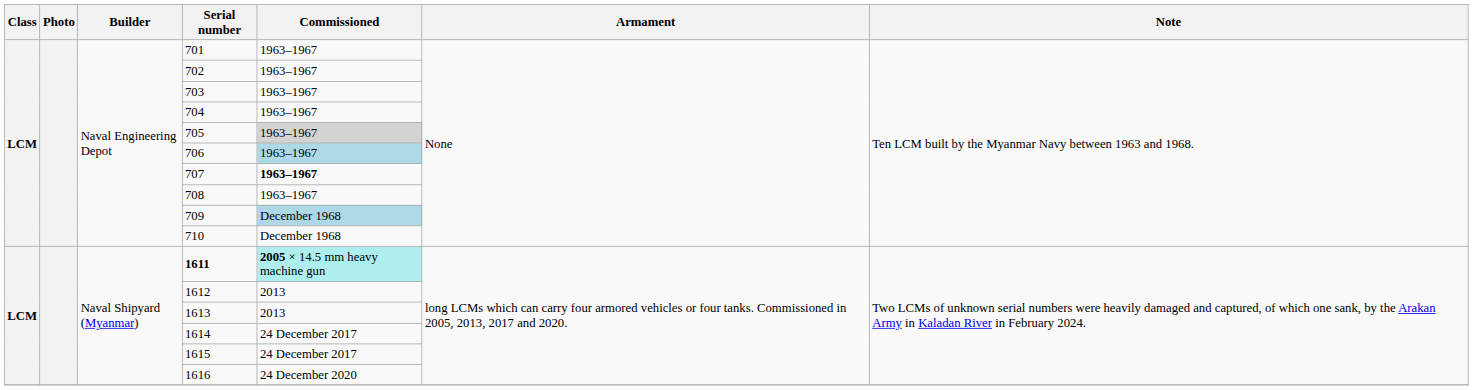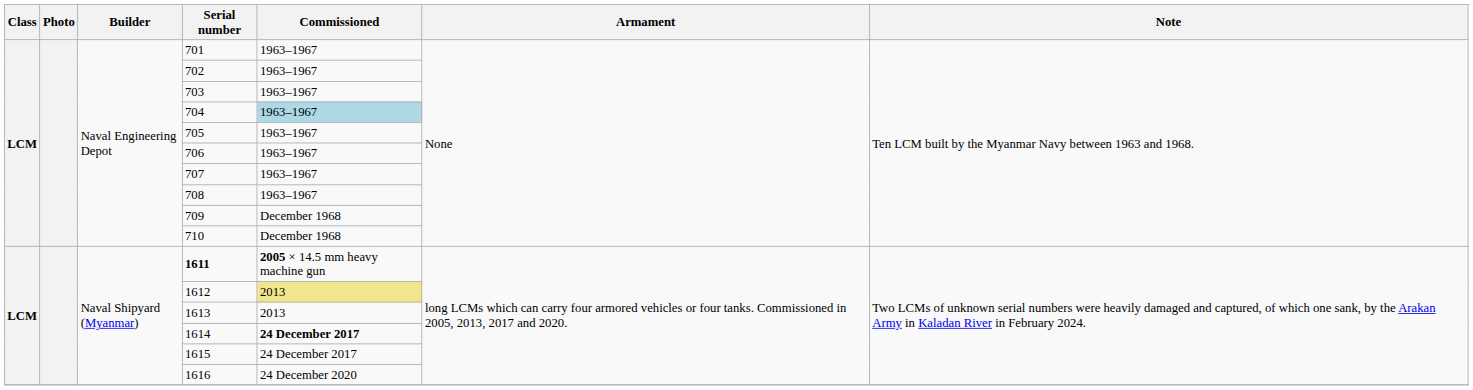(289, 111) no background -> (289, 111) lightblue background
(289, 132) lightgrey background -> (289, 132) no background
(289, 153) lightblue background -> (289, 153) no background
(289, 173) bold -> (289, 173) normal
(300, 214) lightblue background -> (300, 214) no background
(319, 263) paleturquoise background -> (319, 263) no background
(273, 291) no background -> (273, 291) khaki background
(308, 333) normal -> (310, 333) bold
